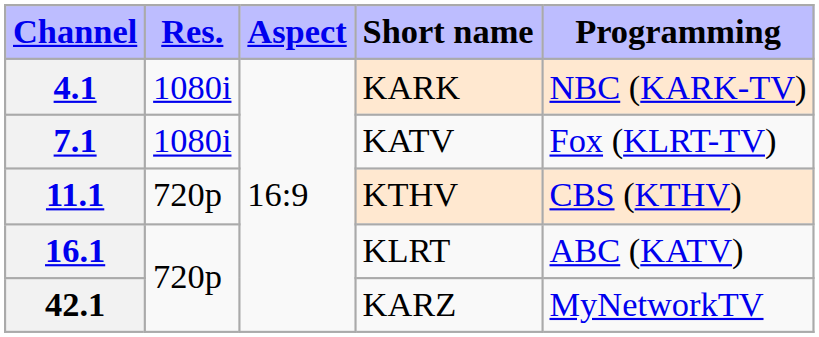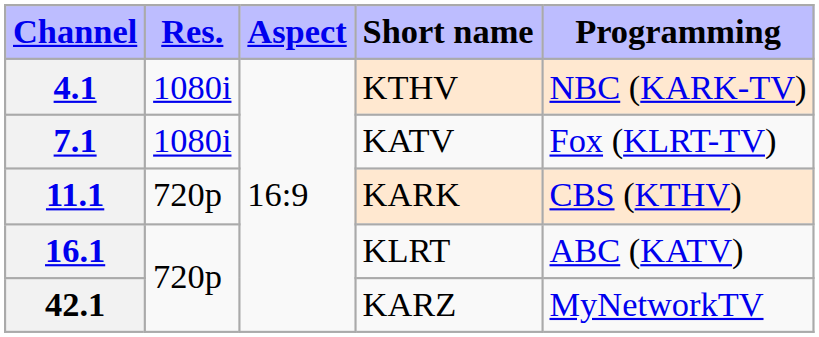(411, 86) KARK -> (410, 86) KTHV
(410, 195) KTHV -> (411, 195) KARK
